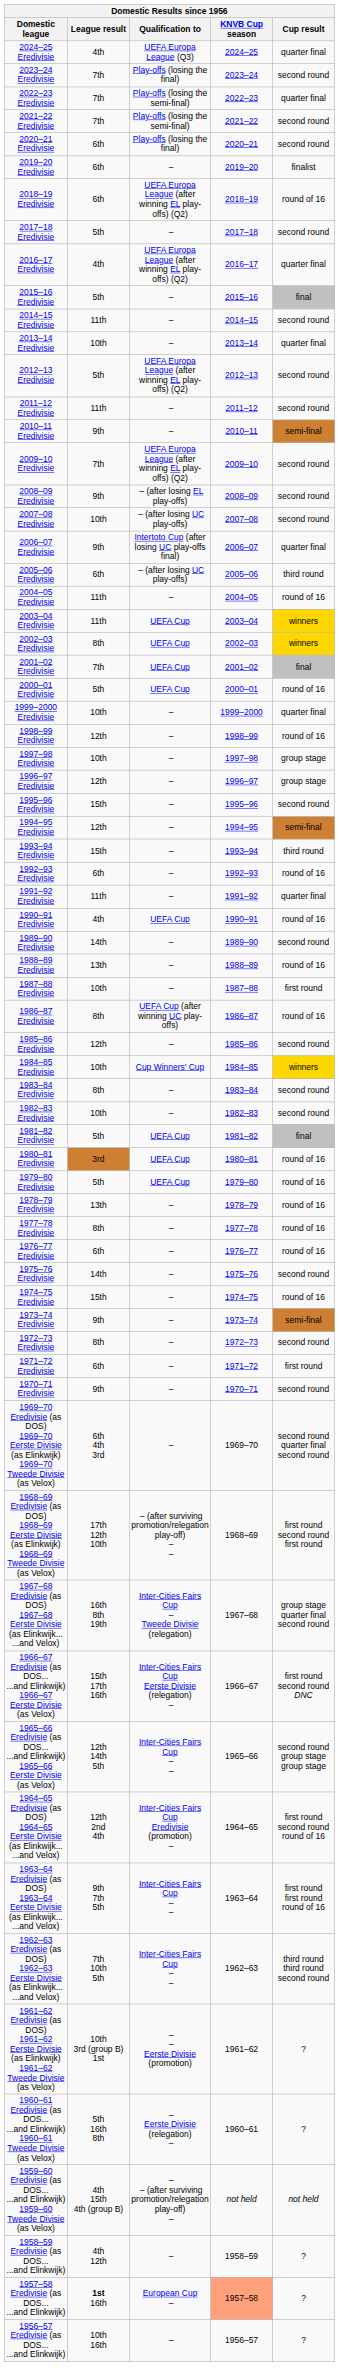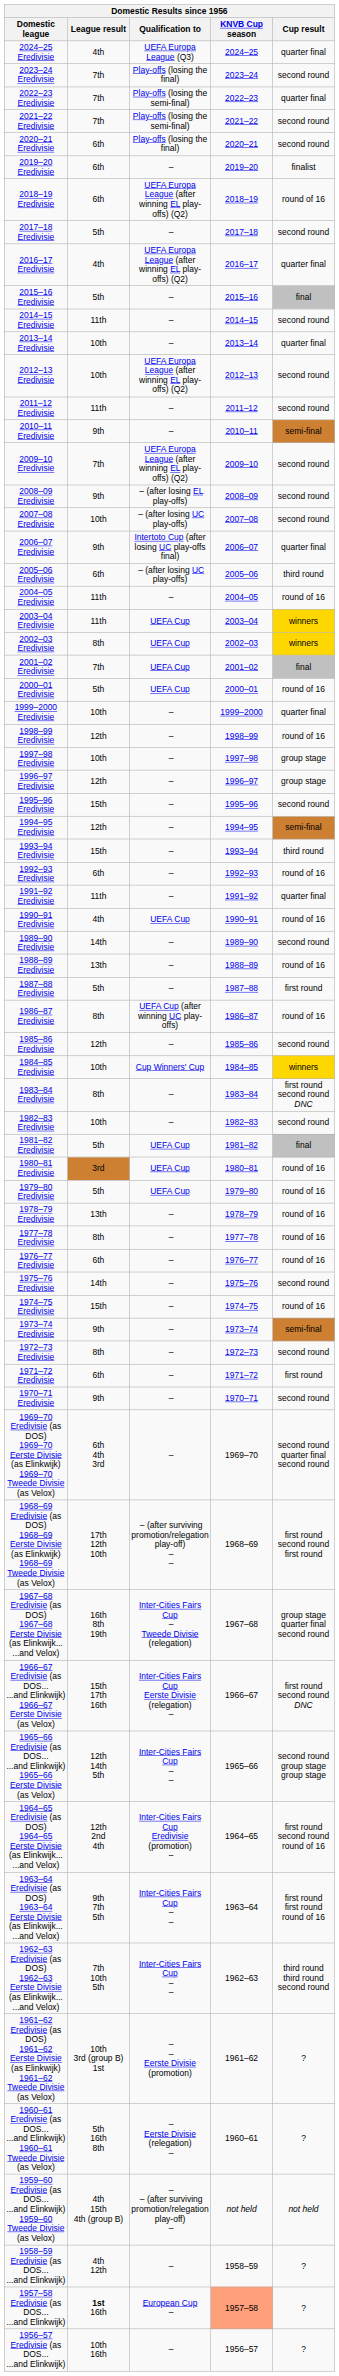(98, 375) 5th -> (98, 375) 10th
(98, 988) 10th -> (98, 988) 5th
(303, 1090) second round -> (303, 1095) first round second round DNC
